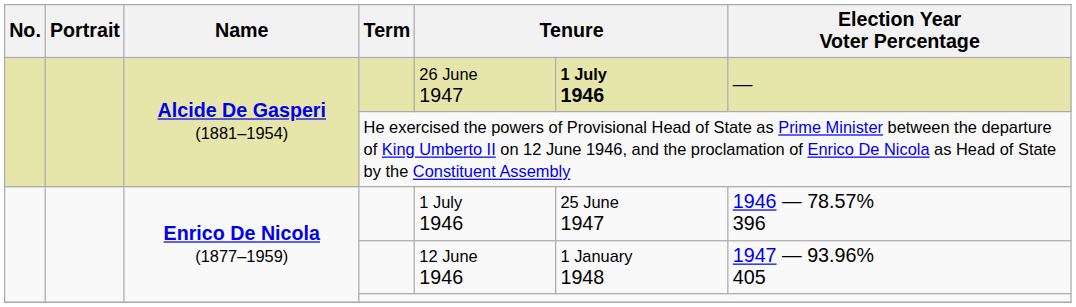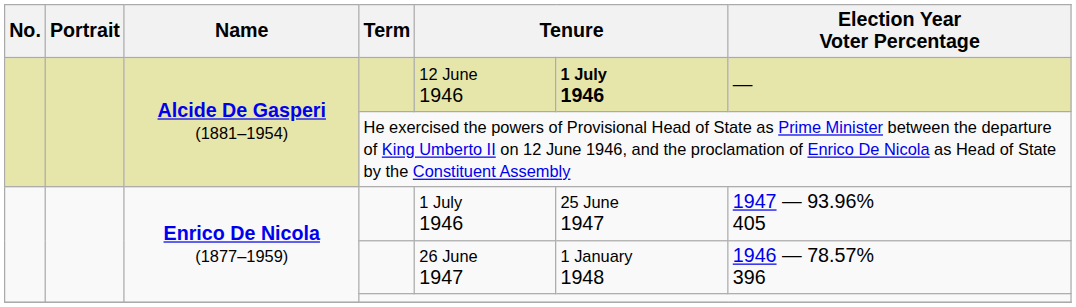(449, 85) 26 June 1947 -> (449, 85) 12 June 1946
(803, 213) 1946 — 78.57% 396 -> (803, 213) 1947 — 93.96% 405
(449, 267) 12 June 1946 -> (449, 267) 26 June 1947
(803, 266) 1947 — 93.96% 405 -> (803, 266) 1946 — 78.57% 396
